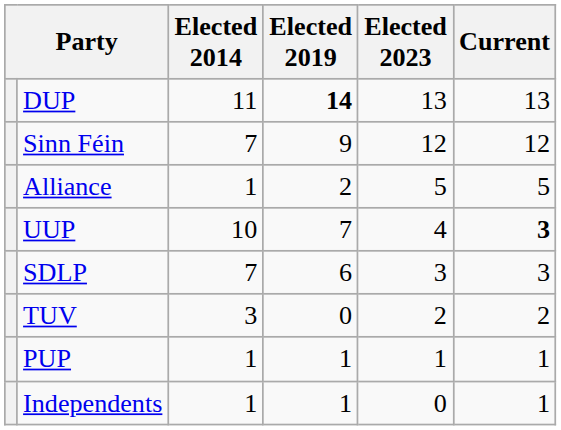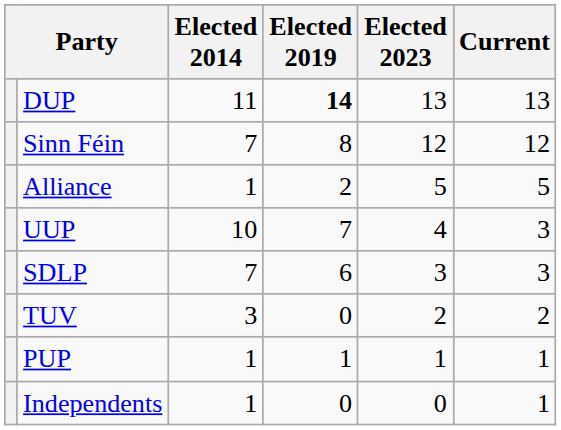(346, 143) 9 -> (346, 143) 8
(543, 229) bold -> (543, 229) normal
(346, 402) 1 -> (346, 402) 0
